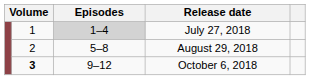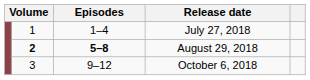(99, 30) lightgrey background -> (99, 30) no background
(32, 48) normal -> (32, 48) bold
(99, 48) normal -> (99, 48) bold
(32, 65) bold -> (32, 65) normal
